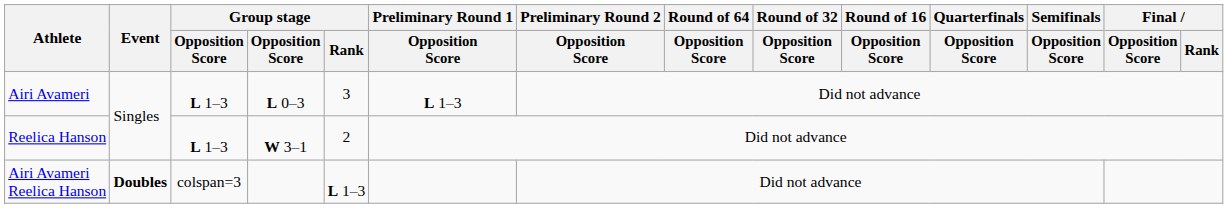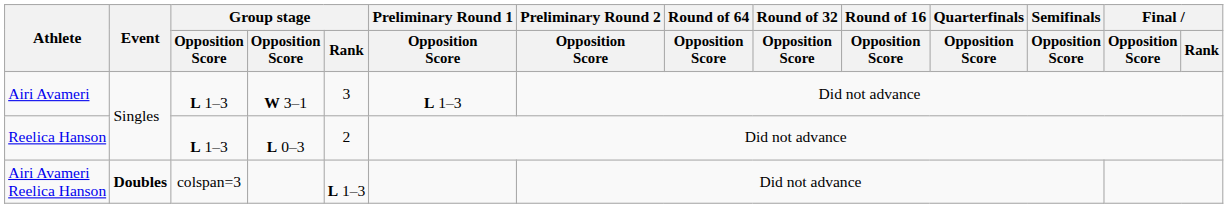(286, 103) L 0–3 -> (286, 103) W 3–1
(286, 147) W 3–1 -> (286, 147) L 0–3
